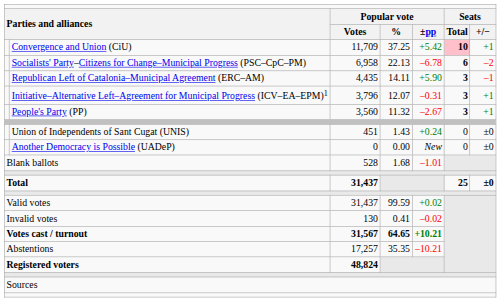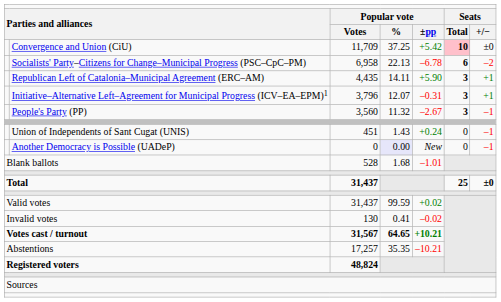(488, 47) +1 -> (489, 47) ±0
(489, 78) –1 -> (488, 78) +1
(488, 112) +1 -> (489, 112) –1
(489, 132) ±0 -> (489, 132) –1
(401, 147) no background -> (401, 147) lavender background
(489, 147) ±0 -> (489, 147) –1
